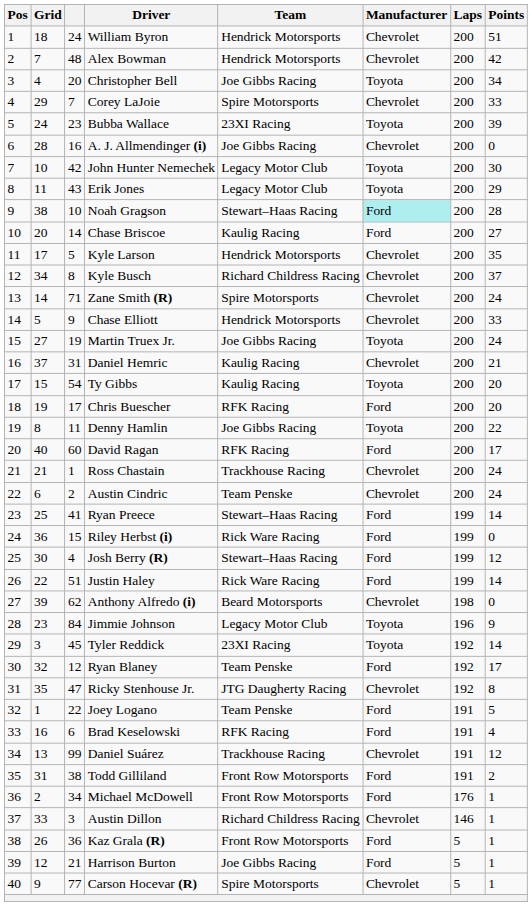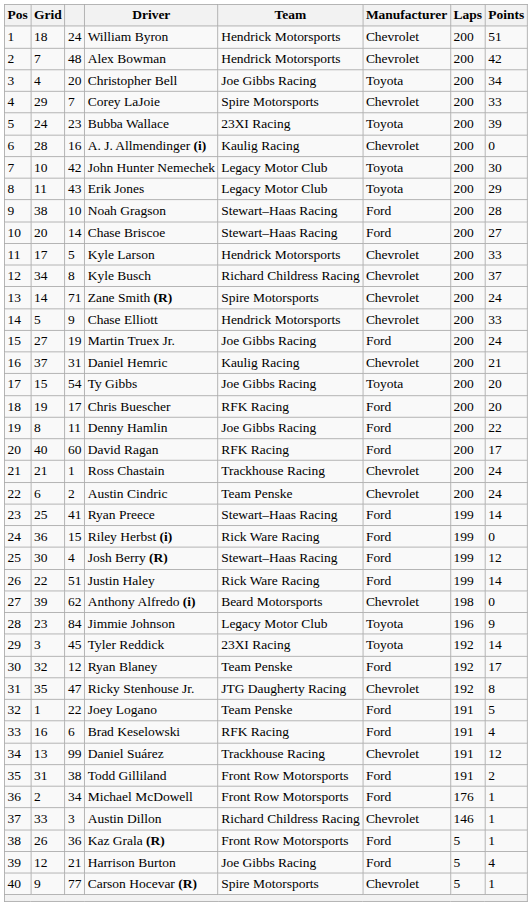(269, 145) Joe Gibbs Racing -> (260, 145) Kaulig Racing
(379, 210) paleturquoise background -> (379, 210) no background
(260, 232) Kaulig Racing -> (279, 232) Stewart–Haas Racing
(495, 253) 35 -> (495, 253) 33
(385, 340) Toyota -> (379, 340) Ford
(260, 384) Kaulig Racing -> (269, 384) Joe Gibbs Racing
(385, 427) Toyota -> (379, 427) Ford
(492, 861) 1 -> (492, 861) 4
